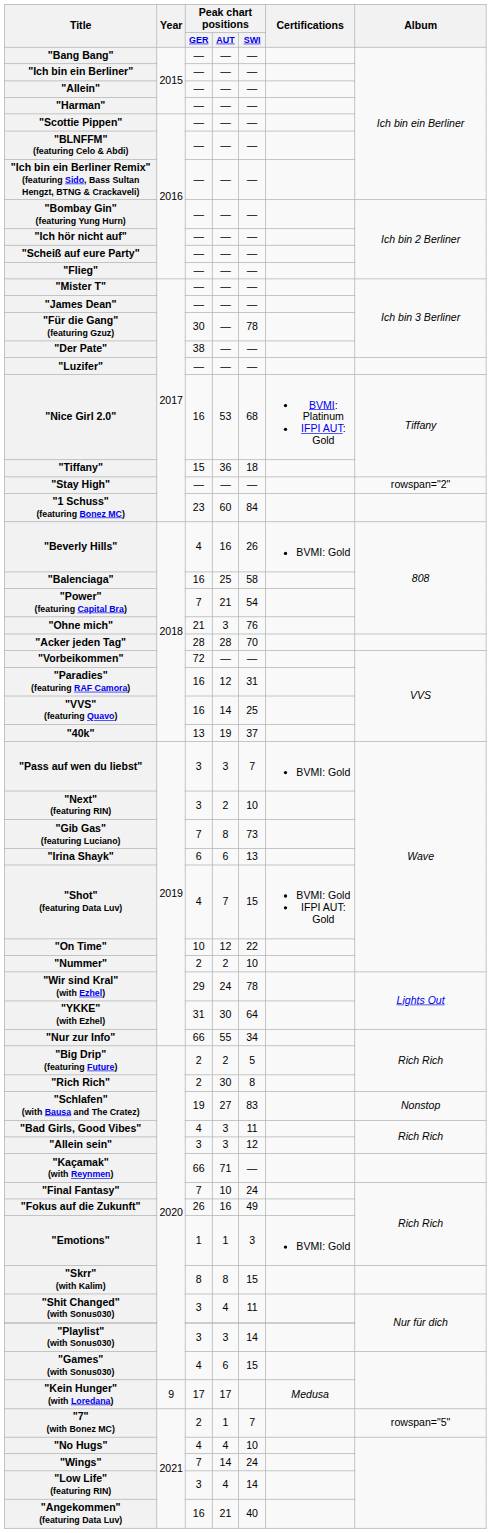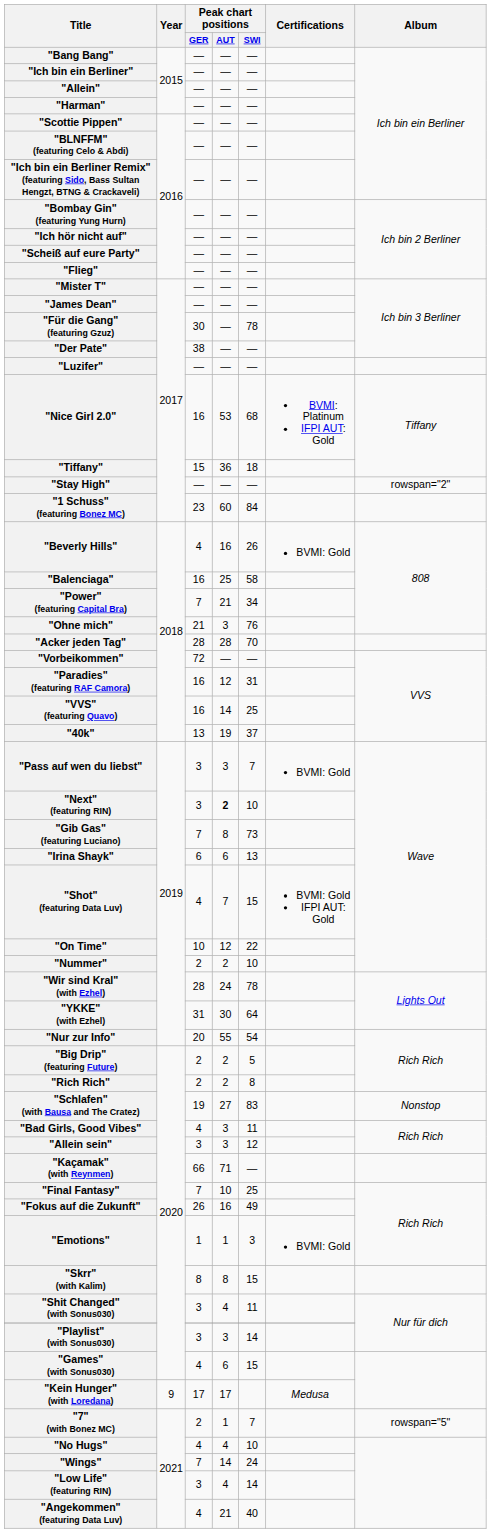(252, 602) 54 -> (252, 602) 34
(225, 805) normal -> (225, 805) bold
(199, 986) 29 -> (199, 986) 28
(199, 1037) 66 -> (199, 1037) 20
(252, 1037) 34 -> (252, 1037) 54
(225, 1083) 30 -> (225, 1083) 2
(252, 1190) 24 -> (252, 1190) 25
(199, 1513) 16 -> (199, 1513) 4
